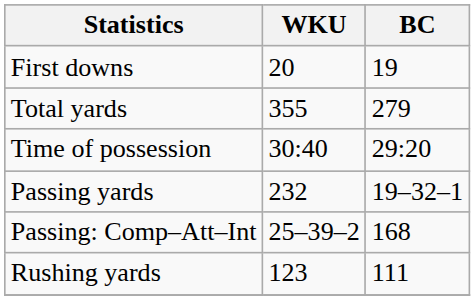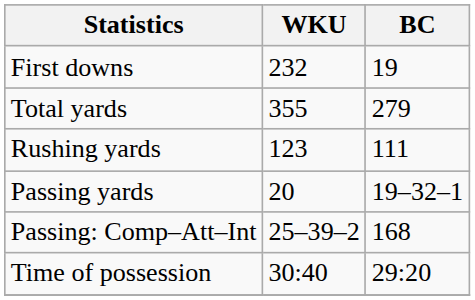(282, 66) 20 -> (288, 66) 232
rows swapped: (86, 273) <-> (111, 149)
(288, 190) 232 -> (282, 190) 20
